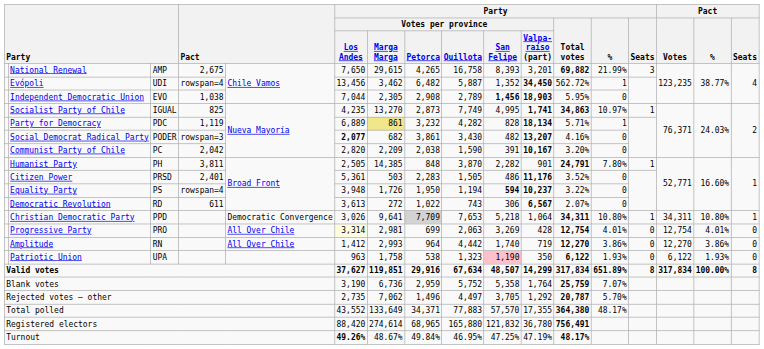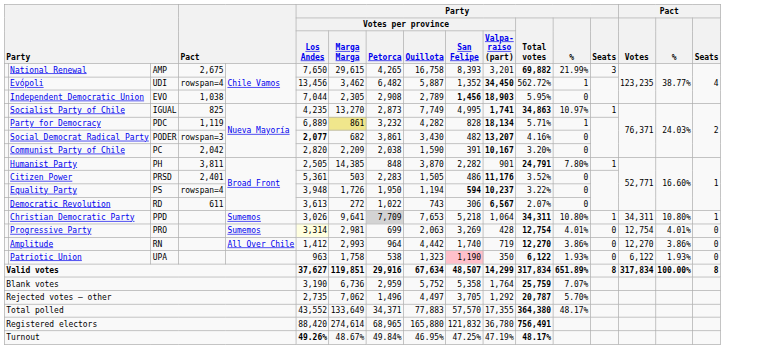(280, 217) Democratic Convergence -> (244, 217) Sumemos
(261, 230) All Over Chile -> (244, 230) Sumemos
